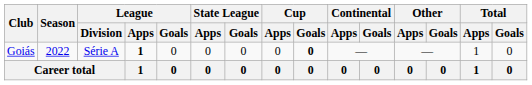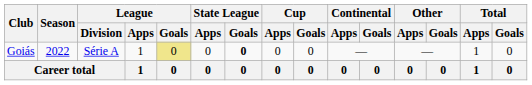(141, 51) bold -> (141, 51) normal
(174, 51) no background -> (174, 51) khaki background
(243, 51) normal -> (243, 51) bold
(311, 51) bold -> (311, 51) normal
